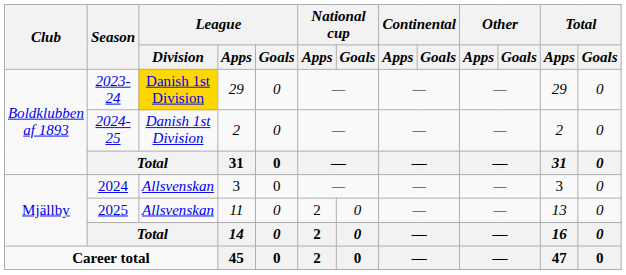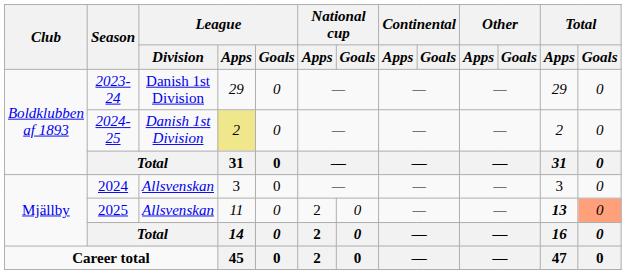(178, 89) gold background -> (178, 89) no background
(236, 130) no background -> (236, 130) khaki background
(559, 210) normal -> (559, 210) bold
(600, 210) no background -> (600, 210) lightsalmon background
